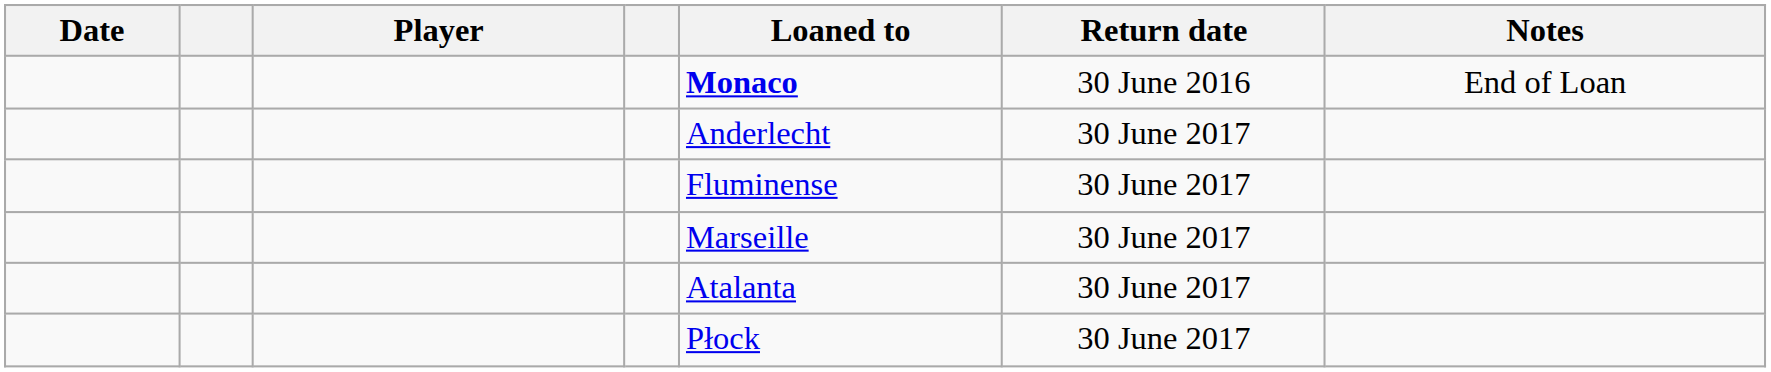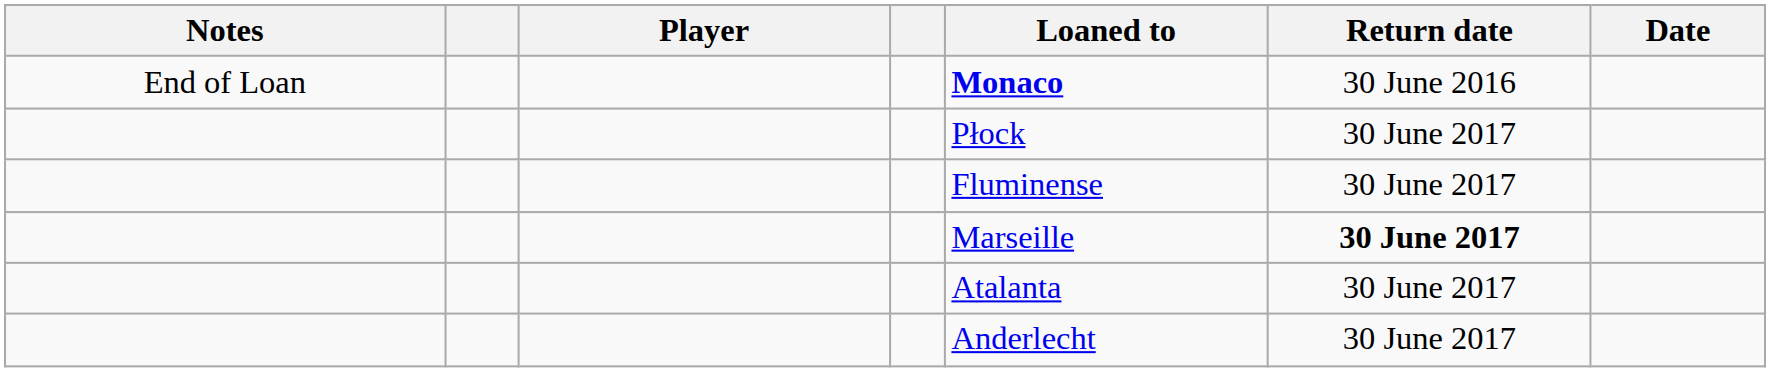columns swapped: (92, 30) <-> (1545, 30)
(758, 133) Anderlecht -> (988, 133) Płock
(1164, 236) normal -> (1429, 236) bold
(723, 339) Płock -> (1024, 339) Anderlecht
